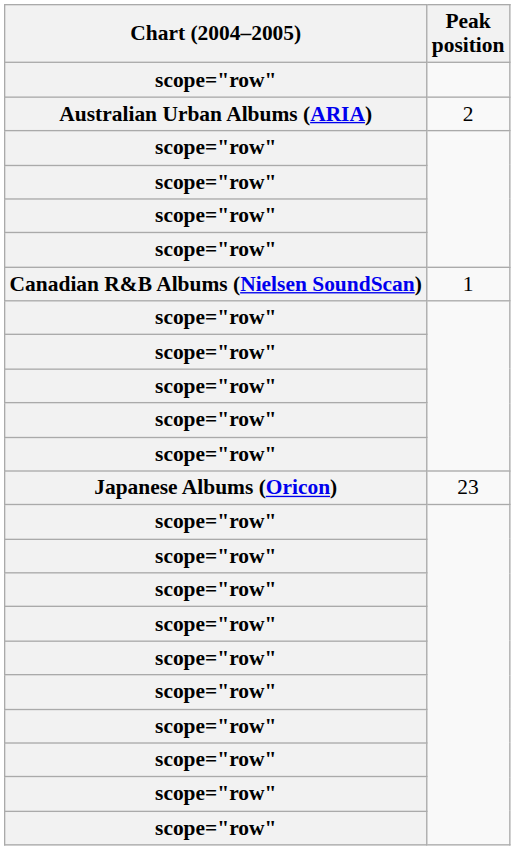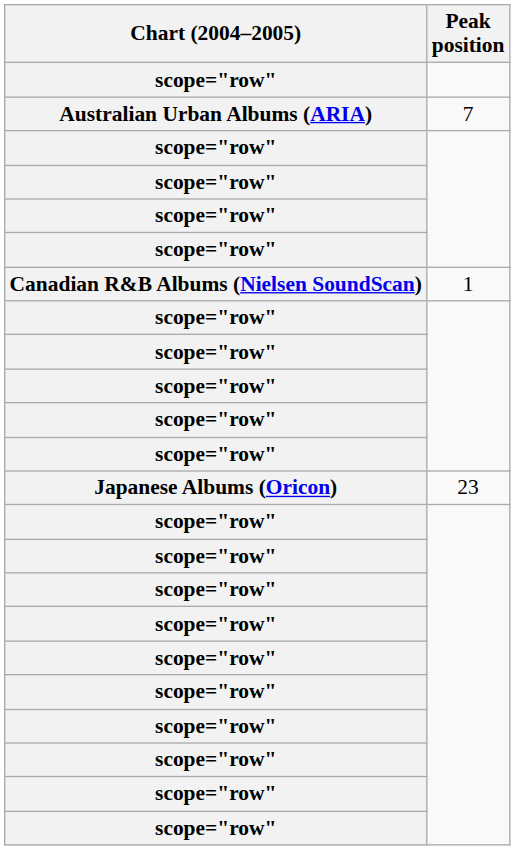(468, 113) 2 -> (468, 113) 7
